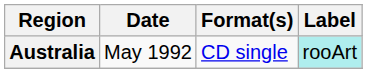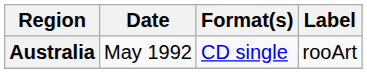(330, 52) paleturquoise background -> (330, 52) no background
